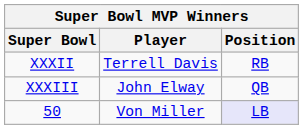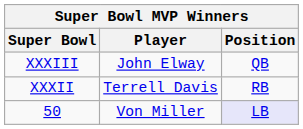rows swapped: (52, 64) <-> (52, 88)
